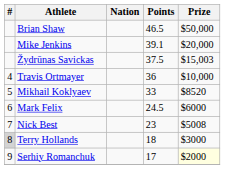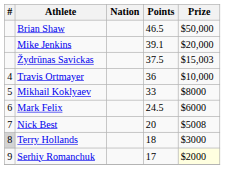(193, 92) $8520 -> (193, 92) $8000
(151, 124) 23 -> (151, 124) 20
